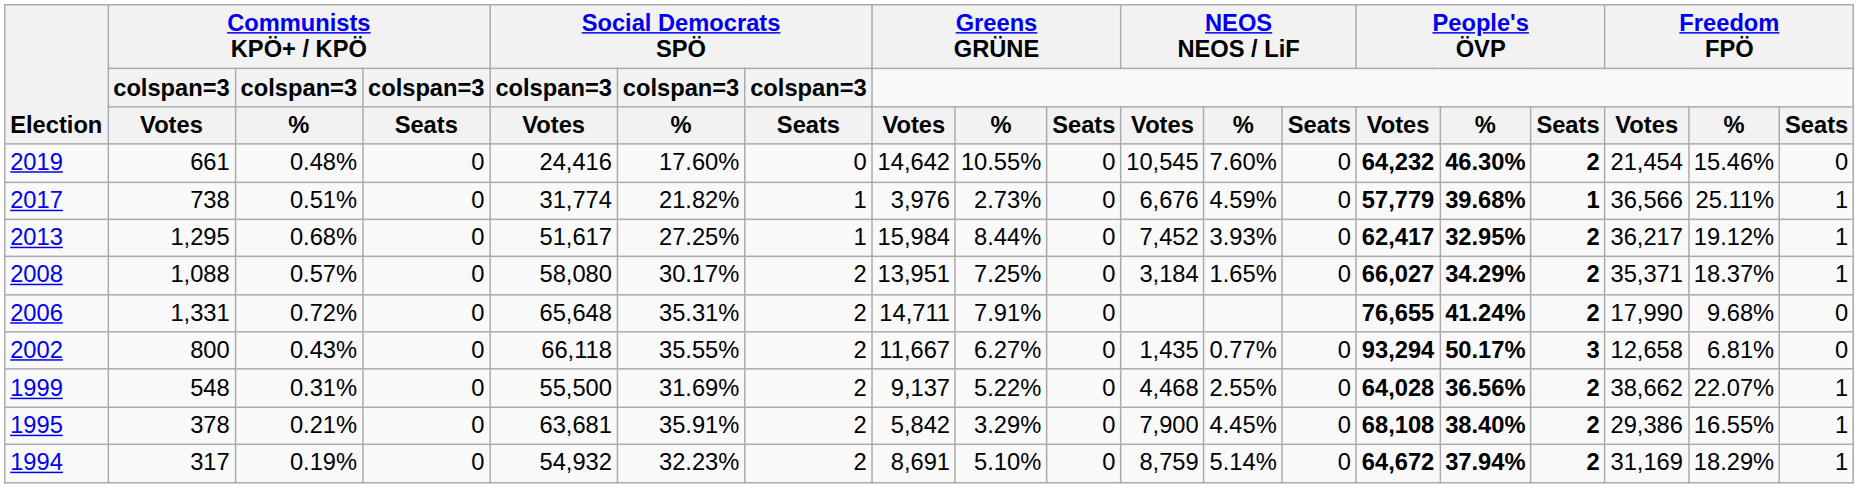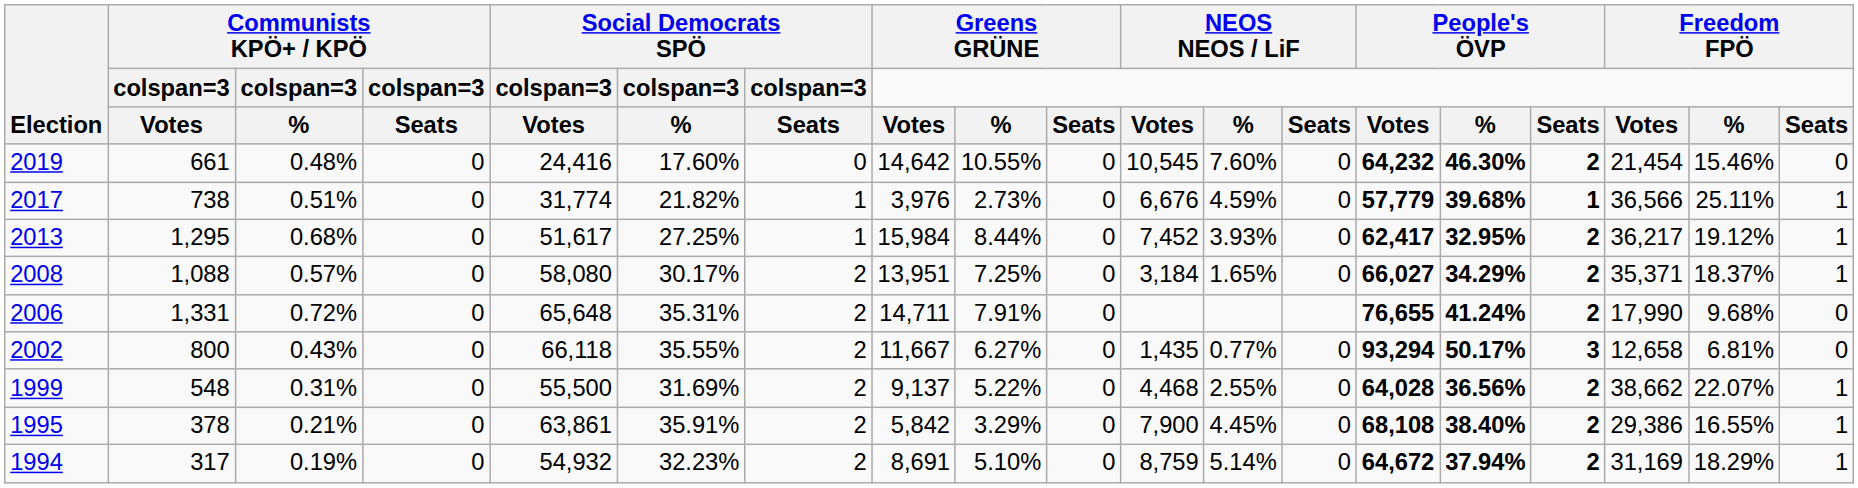(576, 425) 63,681 -> (576, 425) 63,861
